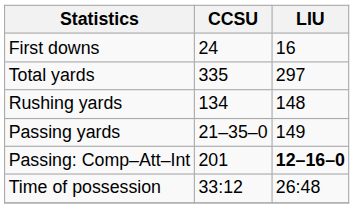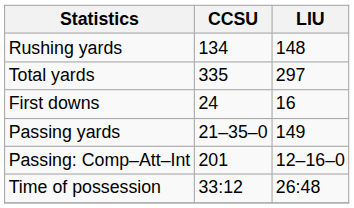rows swapped: (54, 47) <-> (65, 103)
(310, 160) bold -> (310, 160) normal
